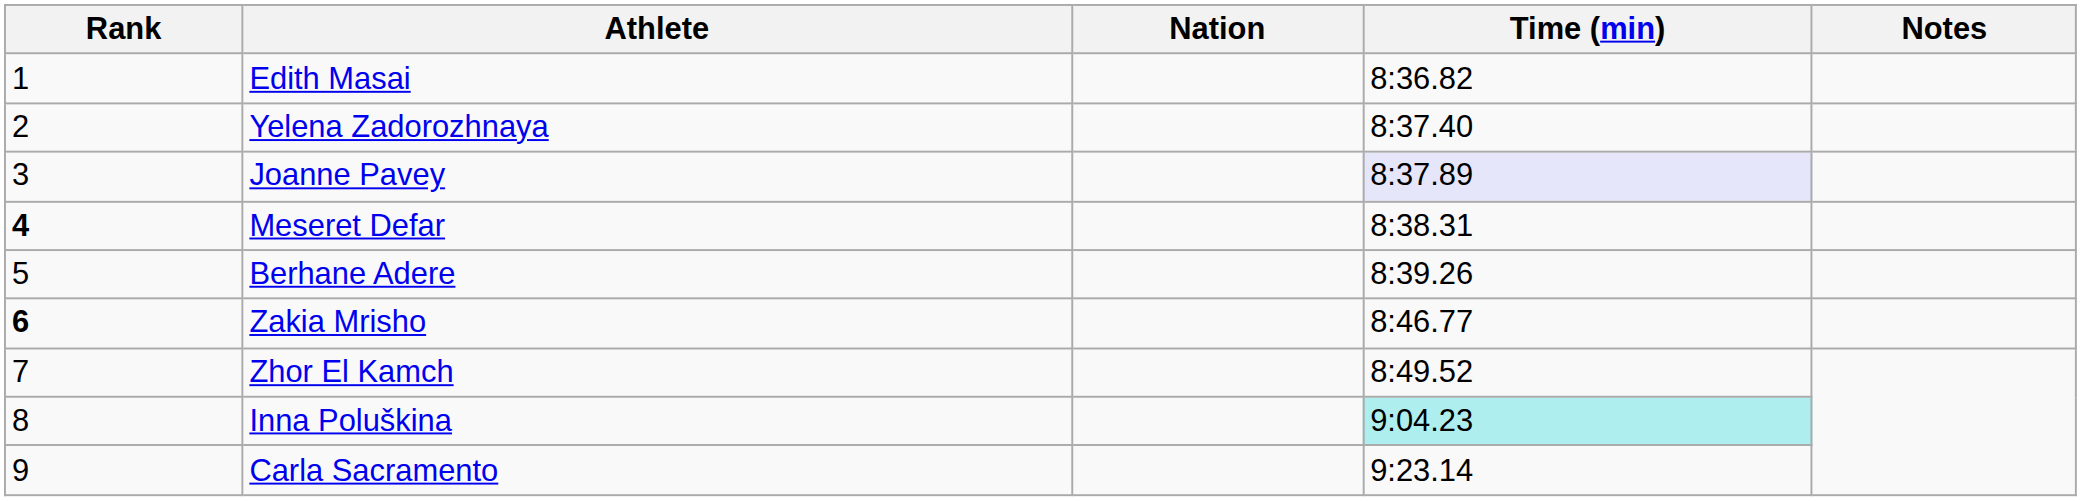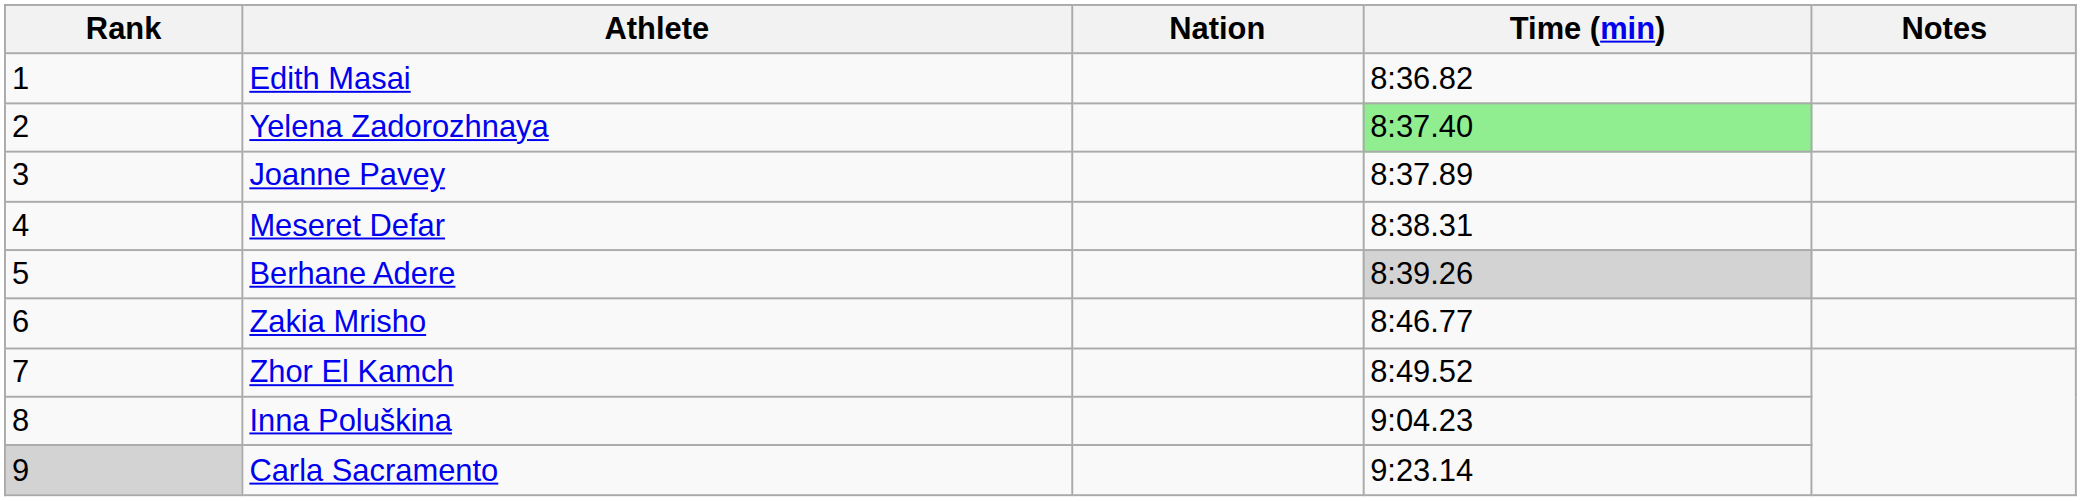(1422, 126) no background -> (1422, 126) lightgreen background
(1422, 175) lavender background -> (1422, 175) no background
(21, 224) bold -> (21, 224) normal
(1422, 273) no background -> (1422, 273) lightgrey background
(21, 322) bold -> (21, 322) normal
(1422, 420) paleturquoise background -> (1422, 420) no background
(21, 469) no background -> (21, 469) lightgrey background
